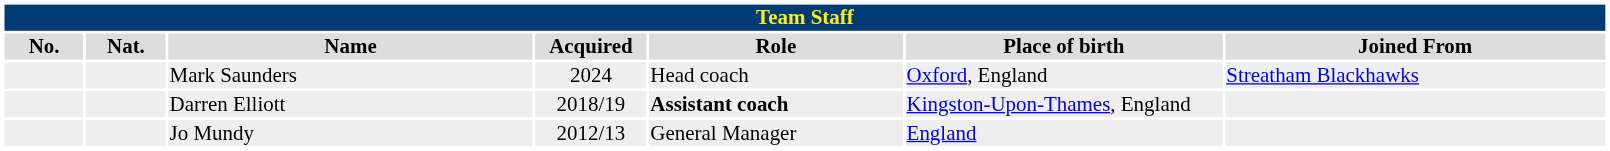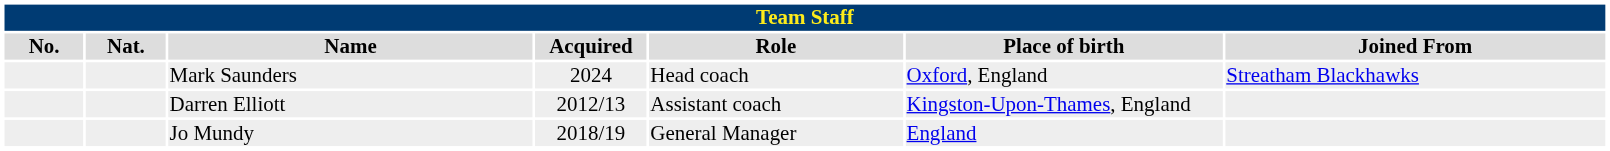(591, 104) 2018/19 -> (591, 104) 2012/13
(719, 104) bold -> (716, 104) normal
(591, 132) 2012/13 -> (591, 132) 2018/19
